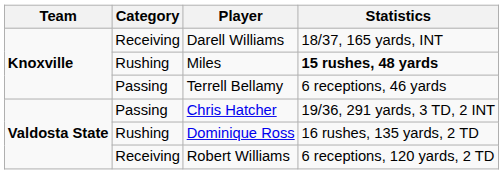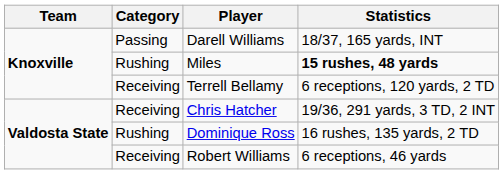(148, 40) Receiving -> (141, 40) Passing
(141, 86) Passing -> (148, 86) Receiving
(374, 86) 6 receptions, 46 yards -> (398, 86) 6 receptions, 120 yards, 2 TD
(141, 110) Passing -> (148, 110) Receiving
(398, 156) 6 receptions, 120 yards, 2 TD -> (374, 156) 6 receptions, 46 yards
